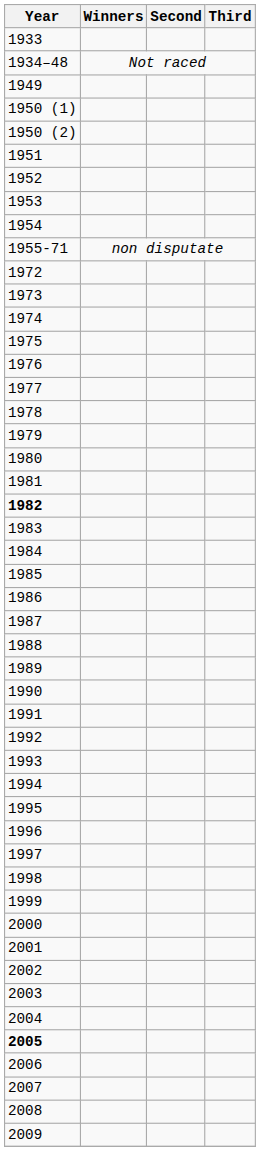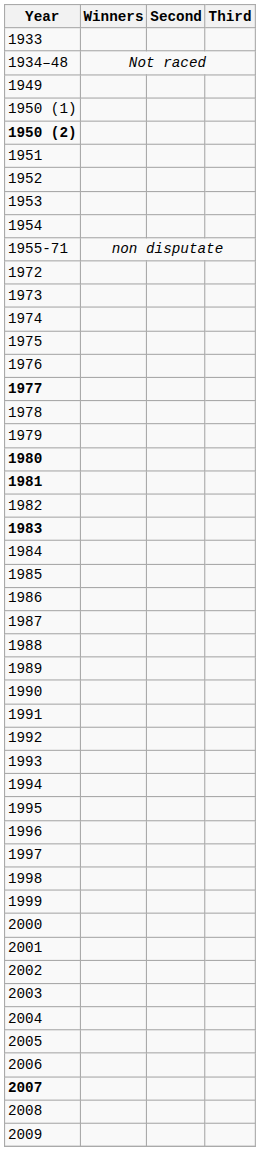(42, 133) normal -> (42, 133) bold
(25, 389) normal -> (25, 389) bold
(25, 459) normal -> (25, 459) bold
(25, 482) normal -> (25, 482) bold
(25, 506) bold -> (25, 506) normal
(25, 529) normal -> (25, 529) bold
(25, 1042) bold -> (25, 1042) normal
(25, 1088) normal -> (25, 1088) bold
